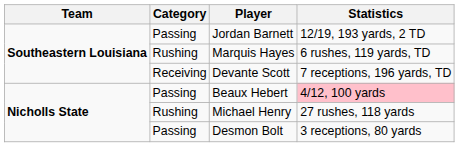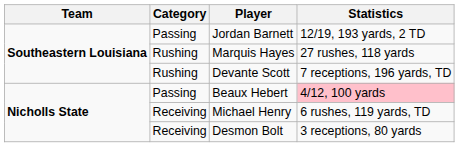(365, 53) 6 rushes, 119 yards, TD -> (357, 53) 27 rushes, 118 yards
(180, 73) Receiving -> (175, 73) Rushing
(175, 112) Rushing -> (180, 112) Receiving
(357, 112) 27 rushes, 118 yards -> (365, 112) 6 rushes, 119 yards, TD
(174, 131) Passing -> (180, 131) Receiving
